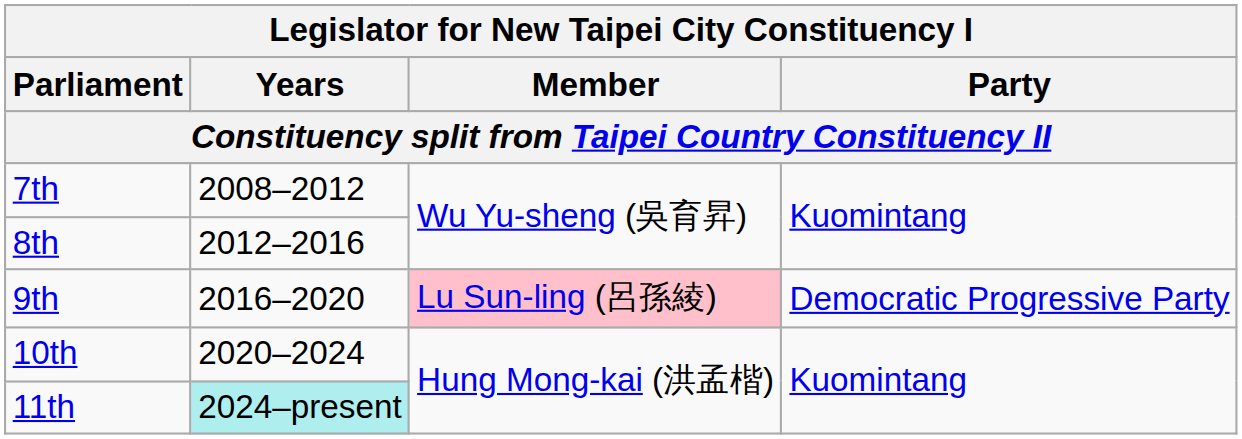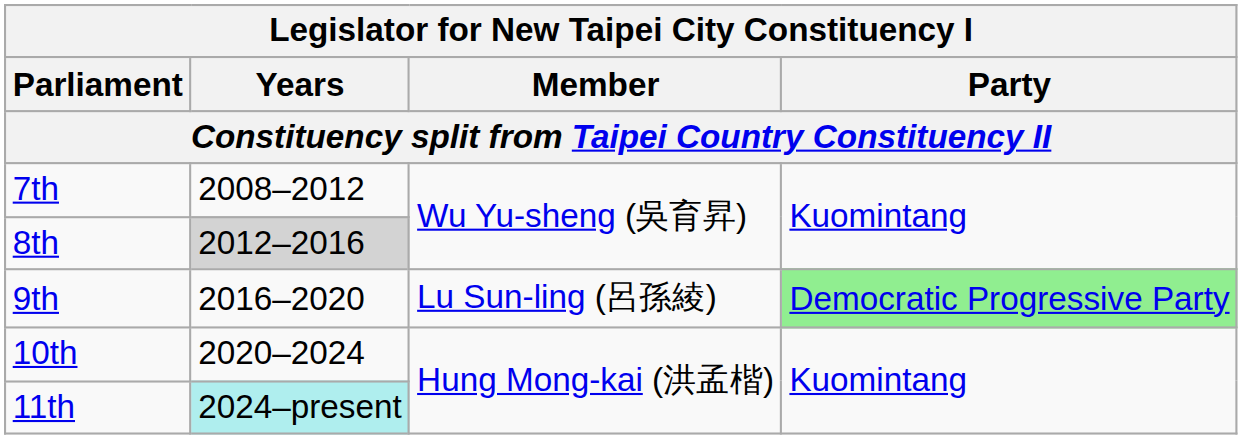(282, 242) no background -> (282, 242) lightgrey background
(567, 296) pink background -> (567, 296) no background
(1009, 297) no background -> (1009, 297) lightgreen background
